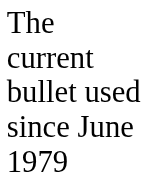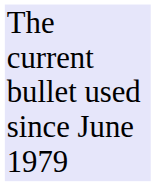(78, 93) no background -> (78, 93) lavender background
